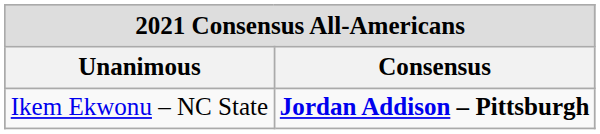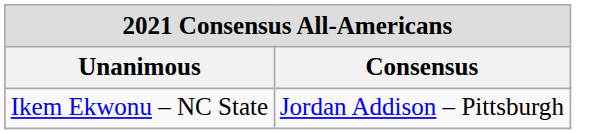(435, 108) bold -> (422, 108) normal
